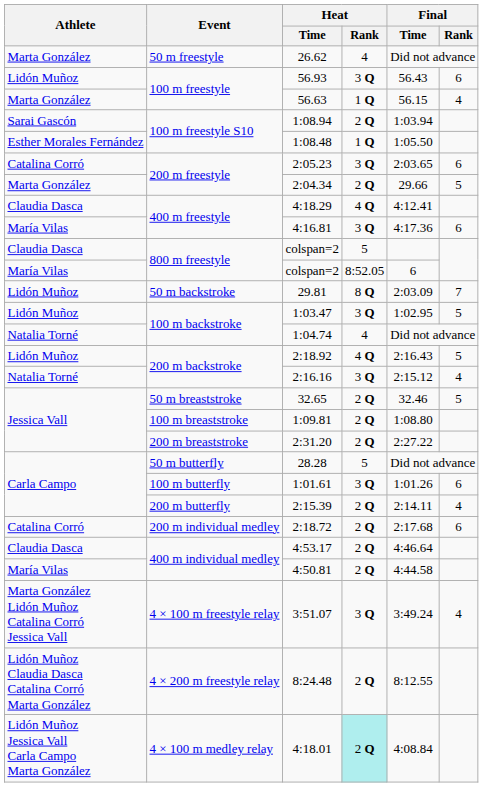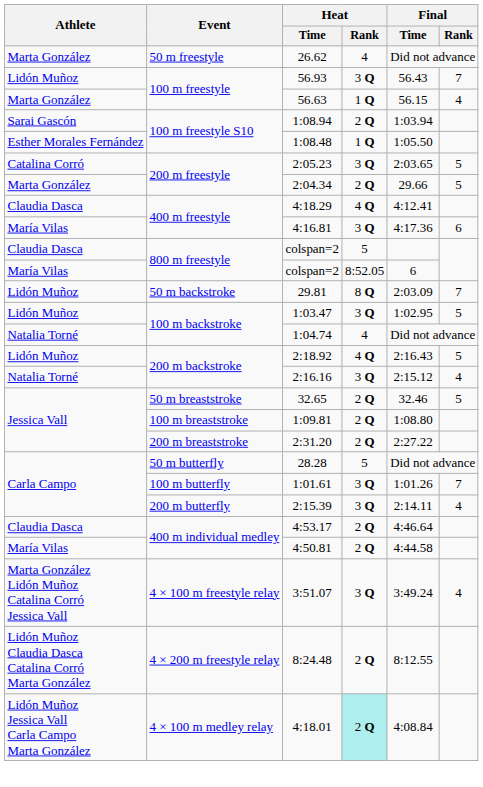(458, 78) 6 -> (458, 78) 7
(458, 164) 6 -> (458, 164) 5
(458, 484) 6 -> (458, 484) 7
(365, 506) 2 Q -> (365, 506) 3 Q
- row: (46, 527)
